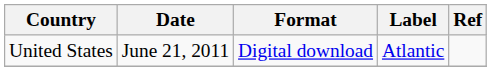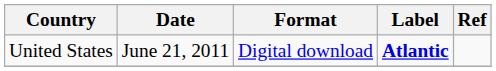(413, 50) normal -> (415, 50) bold
